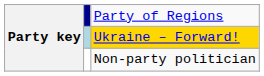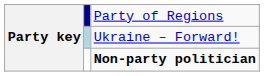(167, 38) gold background -> (167, 38) no background
(175, 60) normal -> (175, 60) bold
